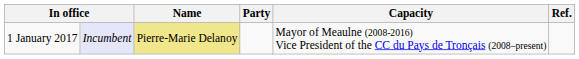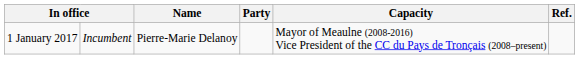(107, 38) lavender background -> (107, 38) no background
(187, 38) khaki background -> (187, 38) no background
